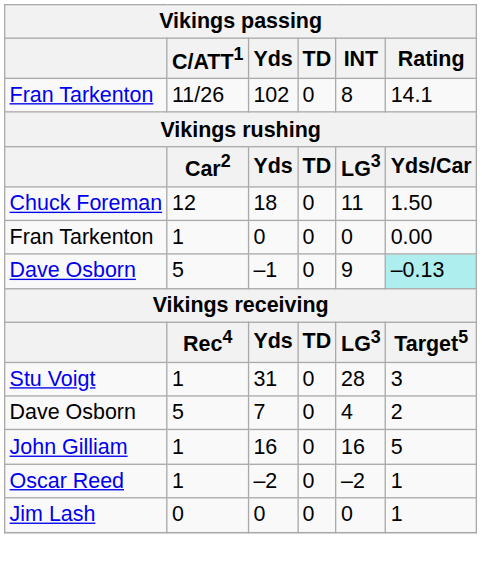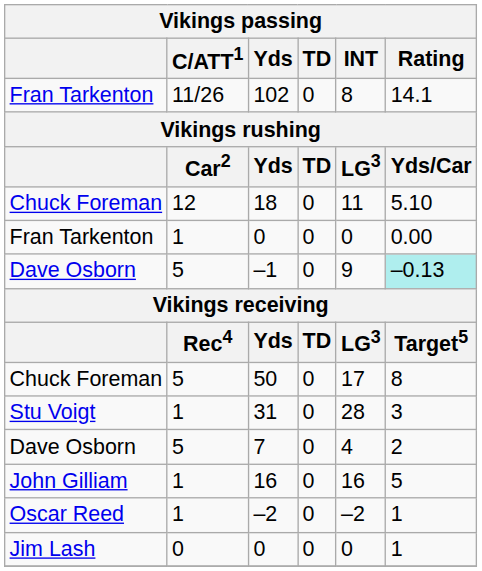(412, 203) 1.50 -> (412, 203) 5.10
+ row: (86, 378)
